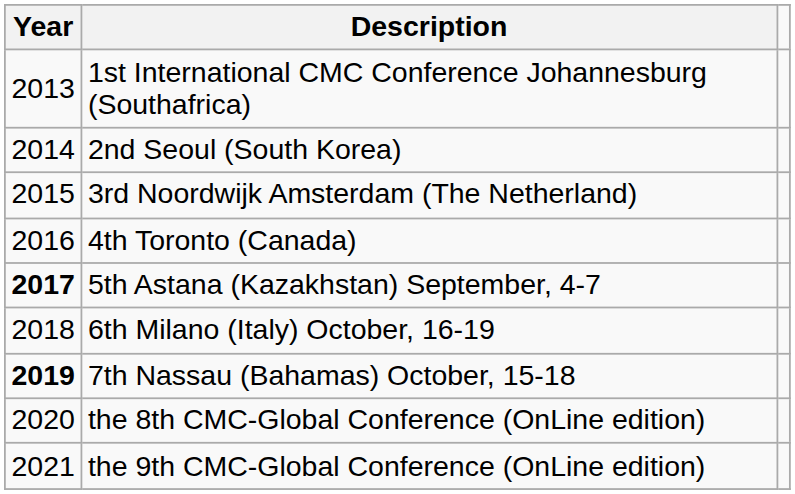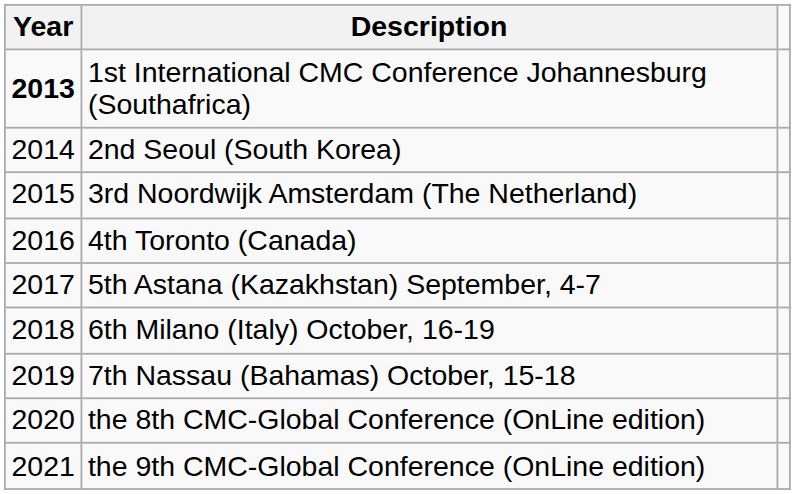(43, 88) normal -> (43, 88) bold
(43, 284) bold -> (43, 284) normal
(43, 375) bold -> (43, 375) normal
